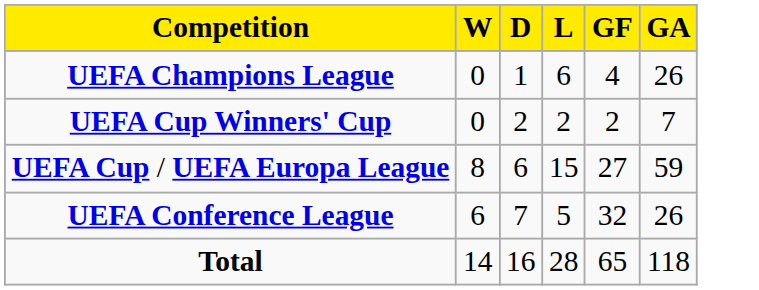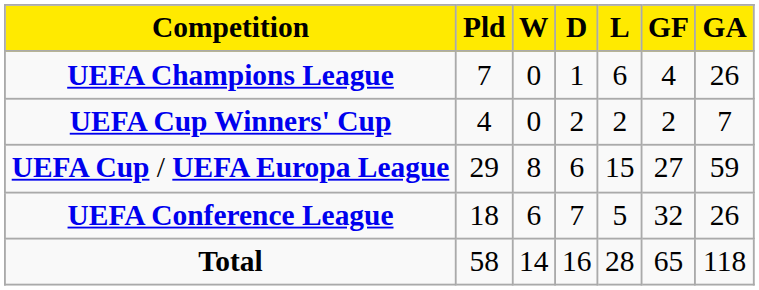+ column: (484, 27)
